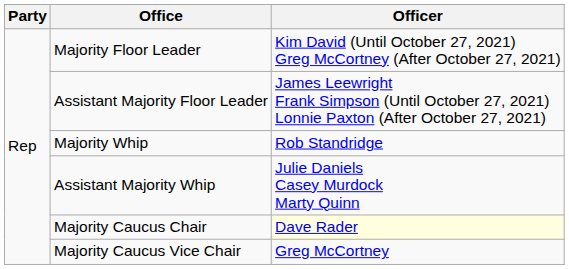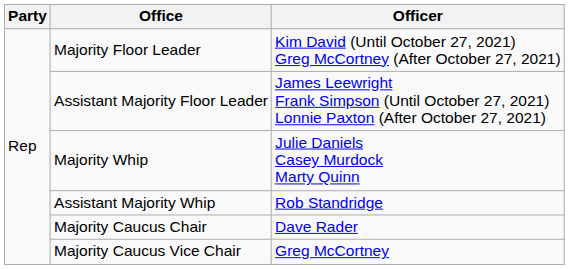(329, 143) Rob Standridge -> (329, 160) Julie Daniels Casey Murdock Marty Quinn
(329, 185) Julie Daniels Casey Murdock Marty Quinn -> (329, 202) Rob Standridge
(317, 227) lightyellow background -> (317, 227) no background
